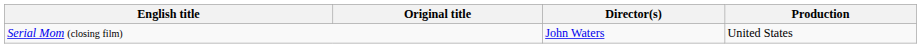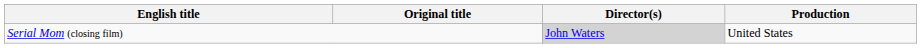(575, 33) no background -> (575, 33) lightgrey background
